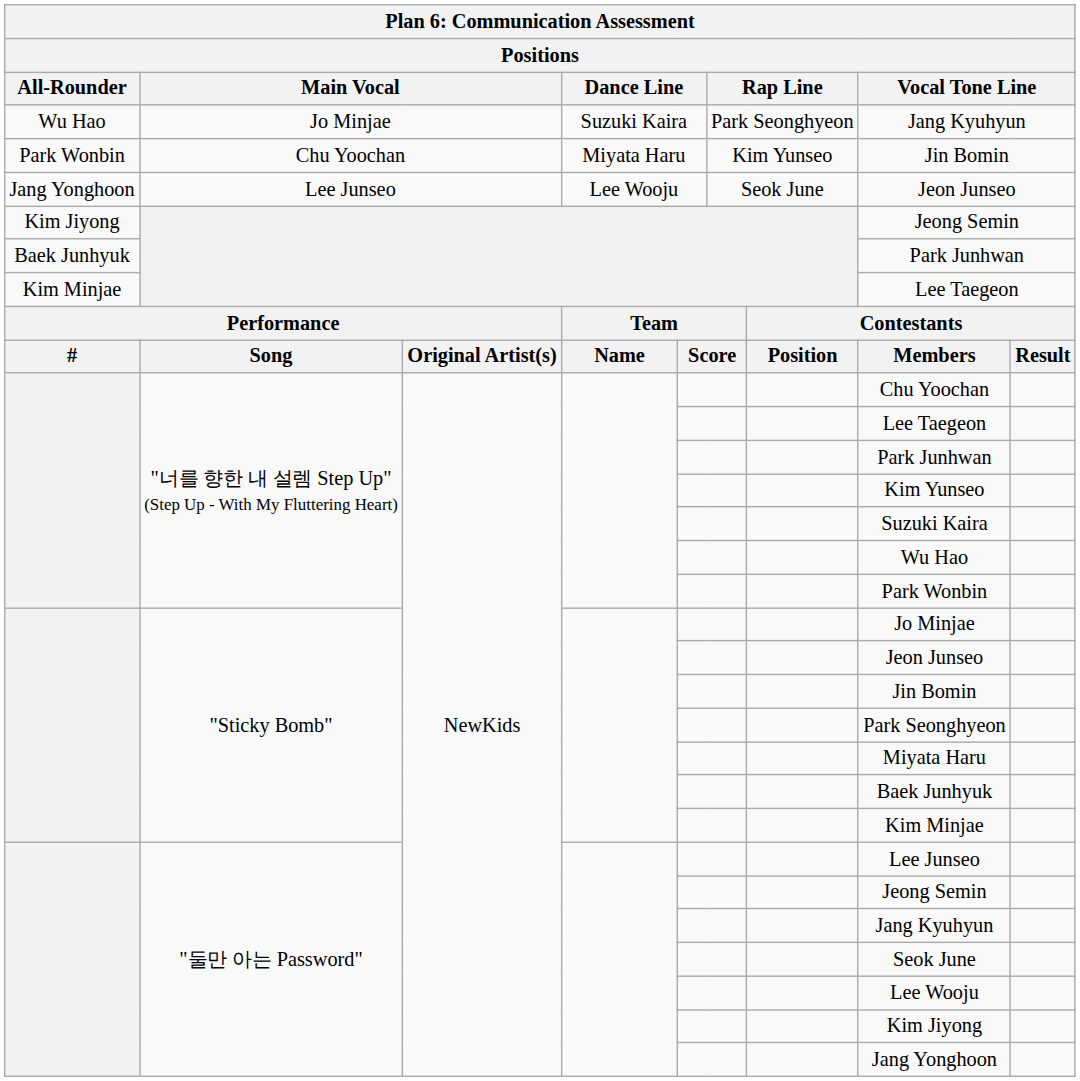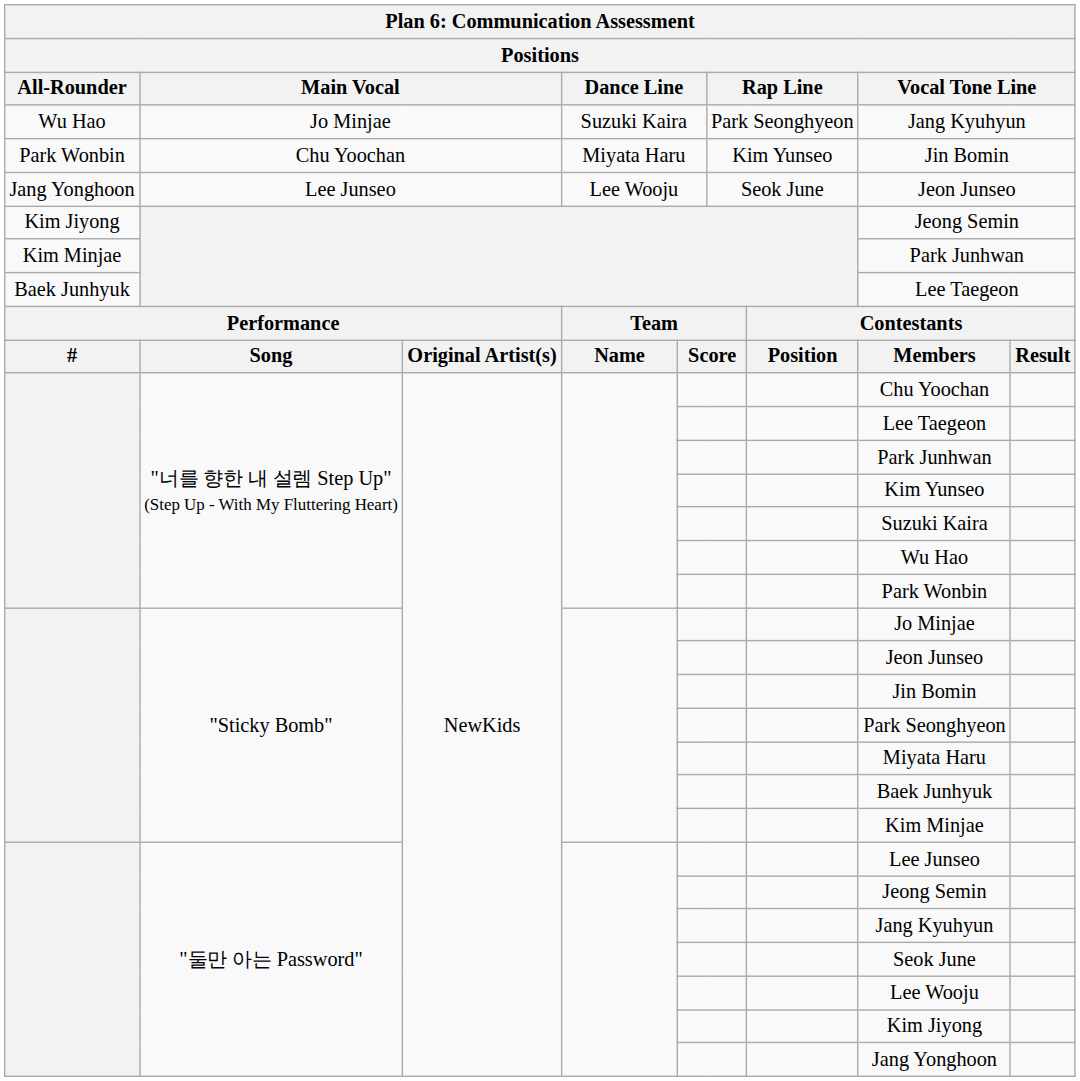(72, 256) Baek Junhyuk -> (72, 256) Kim Minjae
(72, 289) Kim Minjae -> (72, 289) Baek Junhyuk
